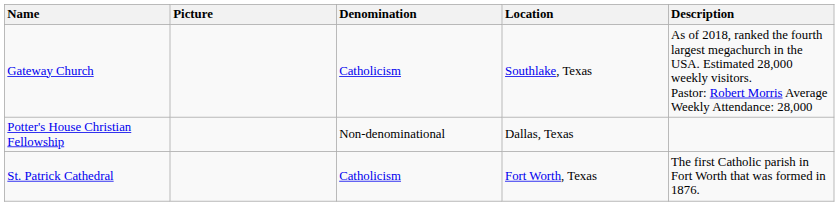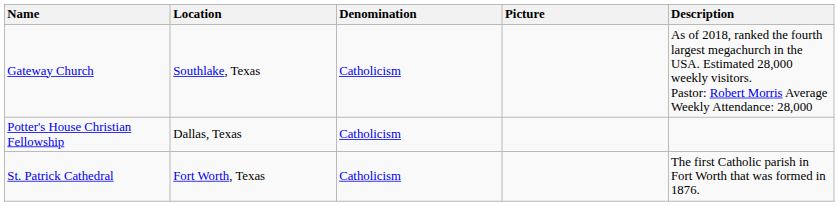columns swapped: (193, 14) <-> (529, 14)
(392, 134) Non-denominational -> (370, 134) Catholicism
